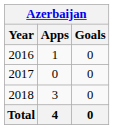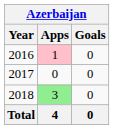(55, 54) no background -> (55, 54) pink background
(55, 94) no background -> (55, 94) lightgreen background
